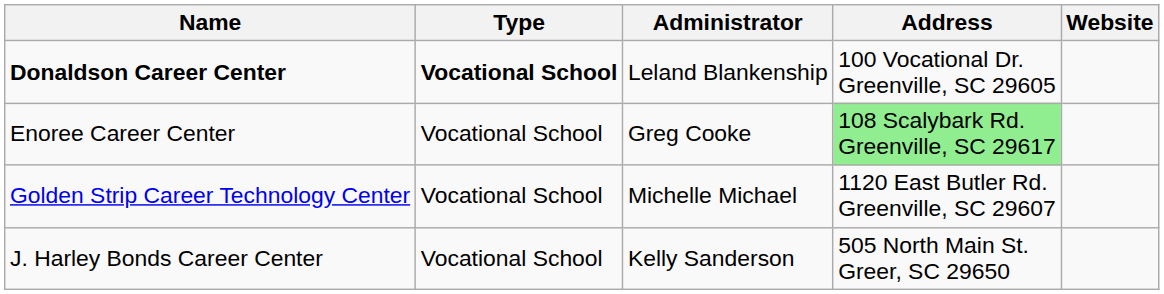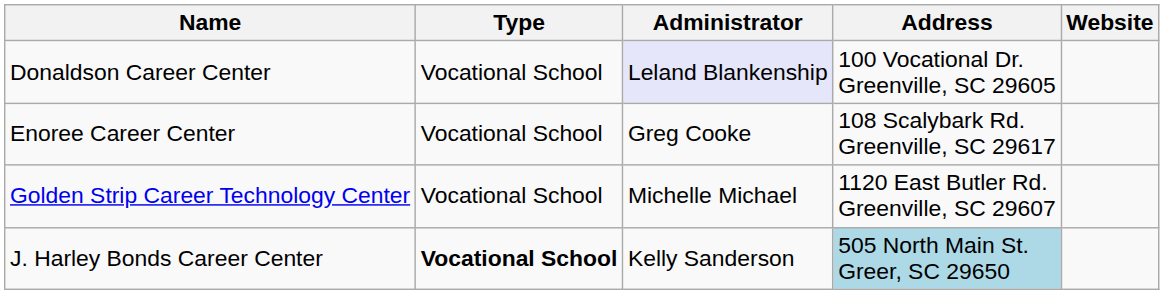(148, 71) bold -> (140, 71) normal
(519, 71) bold -> (512, 71) normal
(728, 71) no background -> (728, 71) lavender background
(947, 133) lightgreen background -> (947, 133) no background
(512, 257) normal -> (519, 257) bold
(934, 257) no background -> (934, 257) lightblue background
